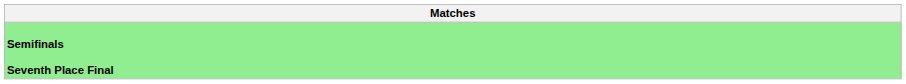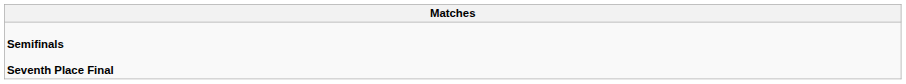(60, 57) lightgreen background -> (60, 57) no background
